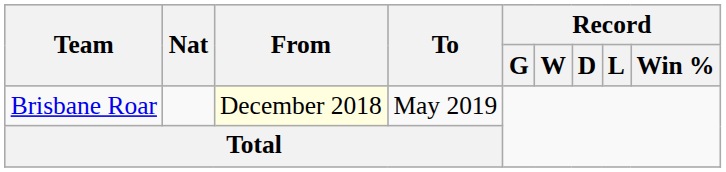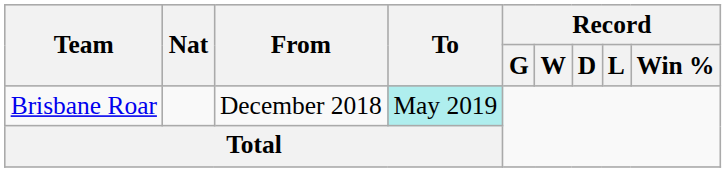(301, 105) lightyellow background -> (301, 105) no background
(445, 105) no background -> (445, 105) paleturquoise background
